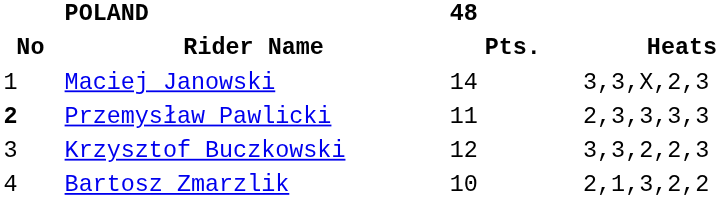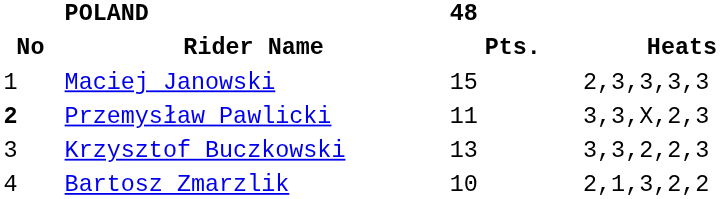(464, 82) 14 -> (464, 82) 15
(646, 82) 3,3,X,2,3 -> (646, 82) 2,3,3,3,3
(646, 116) 2,3,3,3,3 -> (646, 116) 3,3,X,2,3
(464, 151) 12 -> (464, 151) 13
